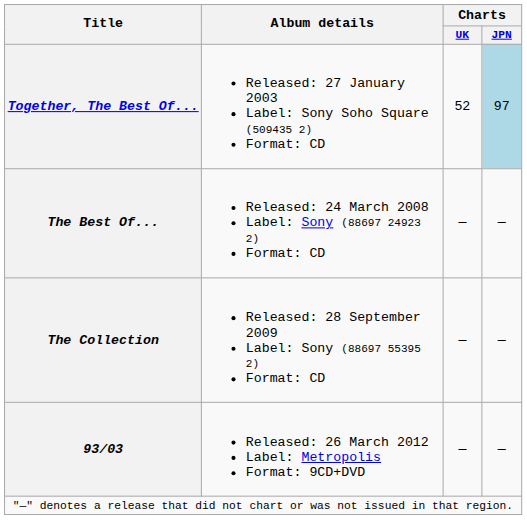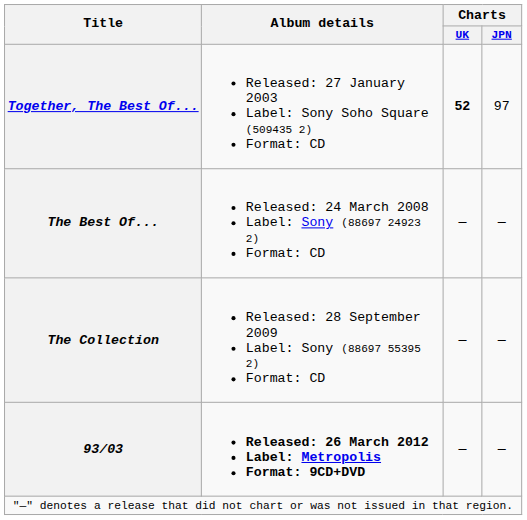(462, 106) normal -> (462, 106) bold
(502, 106) lightblue background -> (502, 106) no background
(322, 457) normal -> (322, 457) bold
